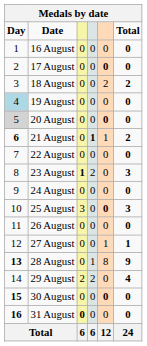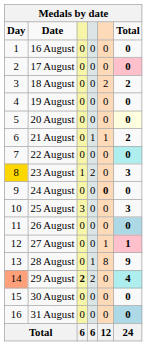(106, 66) bold -> (106, 66) normal
(128, 66) no background -> (128, 66) pink background
(16, 101) lightblue background -> (16, 101) no background
(16, 119) lightgrey background -> (16, 119) no background
(106, 119) bold -> (106, 119) normal
(128, 119) no background -> (128, 119) lightyellow background
(16, 137) bold -> (16, 137) normal
(93, 137) bold -> (93, 137) normal
(128, 154) no background -> (128, 154) paleturquoise background
(16, 172) no background -> (16, 172) gold background
(82, 172) bold -> (82, 172) normal
(106, 190) normal -> (106, 190) bold
(106, 207) bold -> (106, 207) normal
(128, 225) no background -> (128, 225) lightblue background
(128, 243) no background -> (128, 243) pink background
(16, 261) bold -> (16, 261) normal
(16, 278) no background -> (16, 278) lightsalmon background
(82, 278) normal -> (82, 278) bold
(128, 278) no background -> (128, 278) paleturquoise background
(16, 296) bold -> (16, 296) normal
(106, 296) bold -> (106, 296) normal
(16, 314) bold -> (16, 314) normal
(82, 314) bold -> (82, 314) normal
(128, 314) no background -> (128, 314) lightblue background
